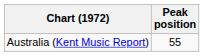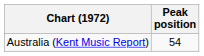(175, 42) 55 -> (175, 42) 54
